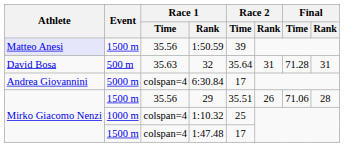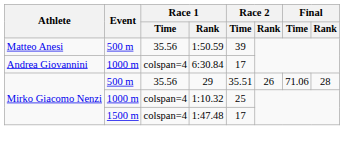(35, 47) lavender background -> (35, 47) no background
(123, 47) 1500 m -> (120, 47) 500 m
- row: (208, 64)
(123, 81) 5000 m -> (123, 64) 1000 m
(123, 99) 1500 m -> (120, 81) 500 m
